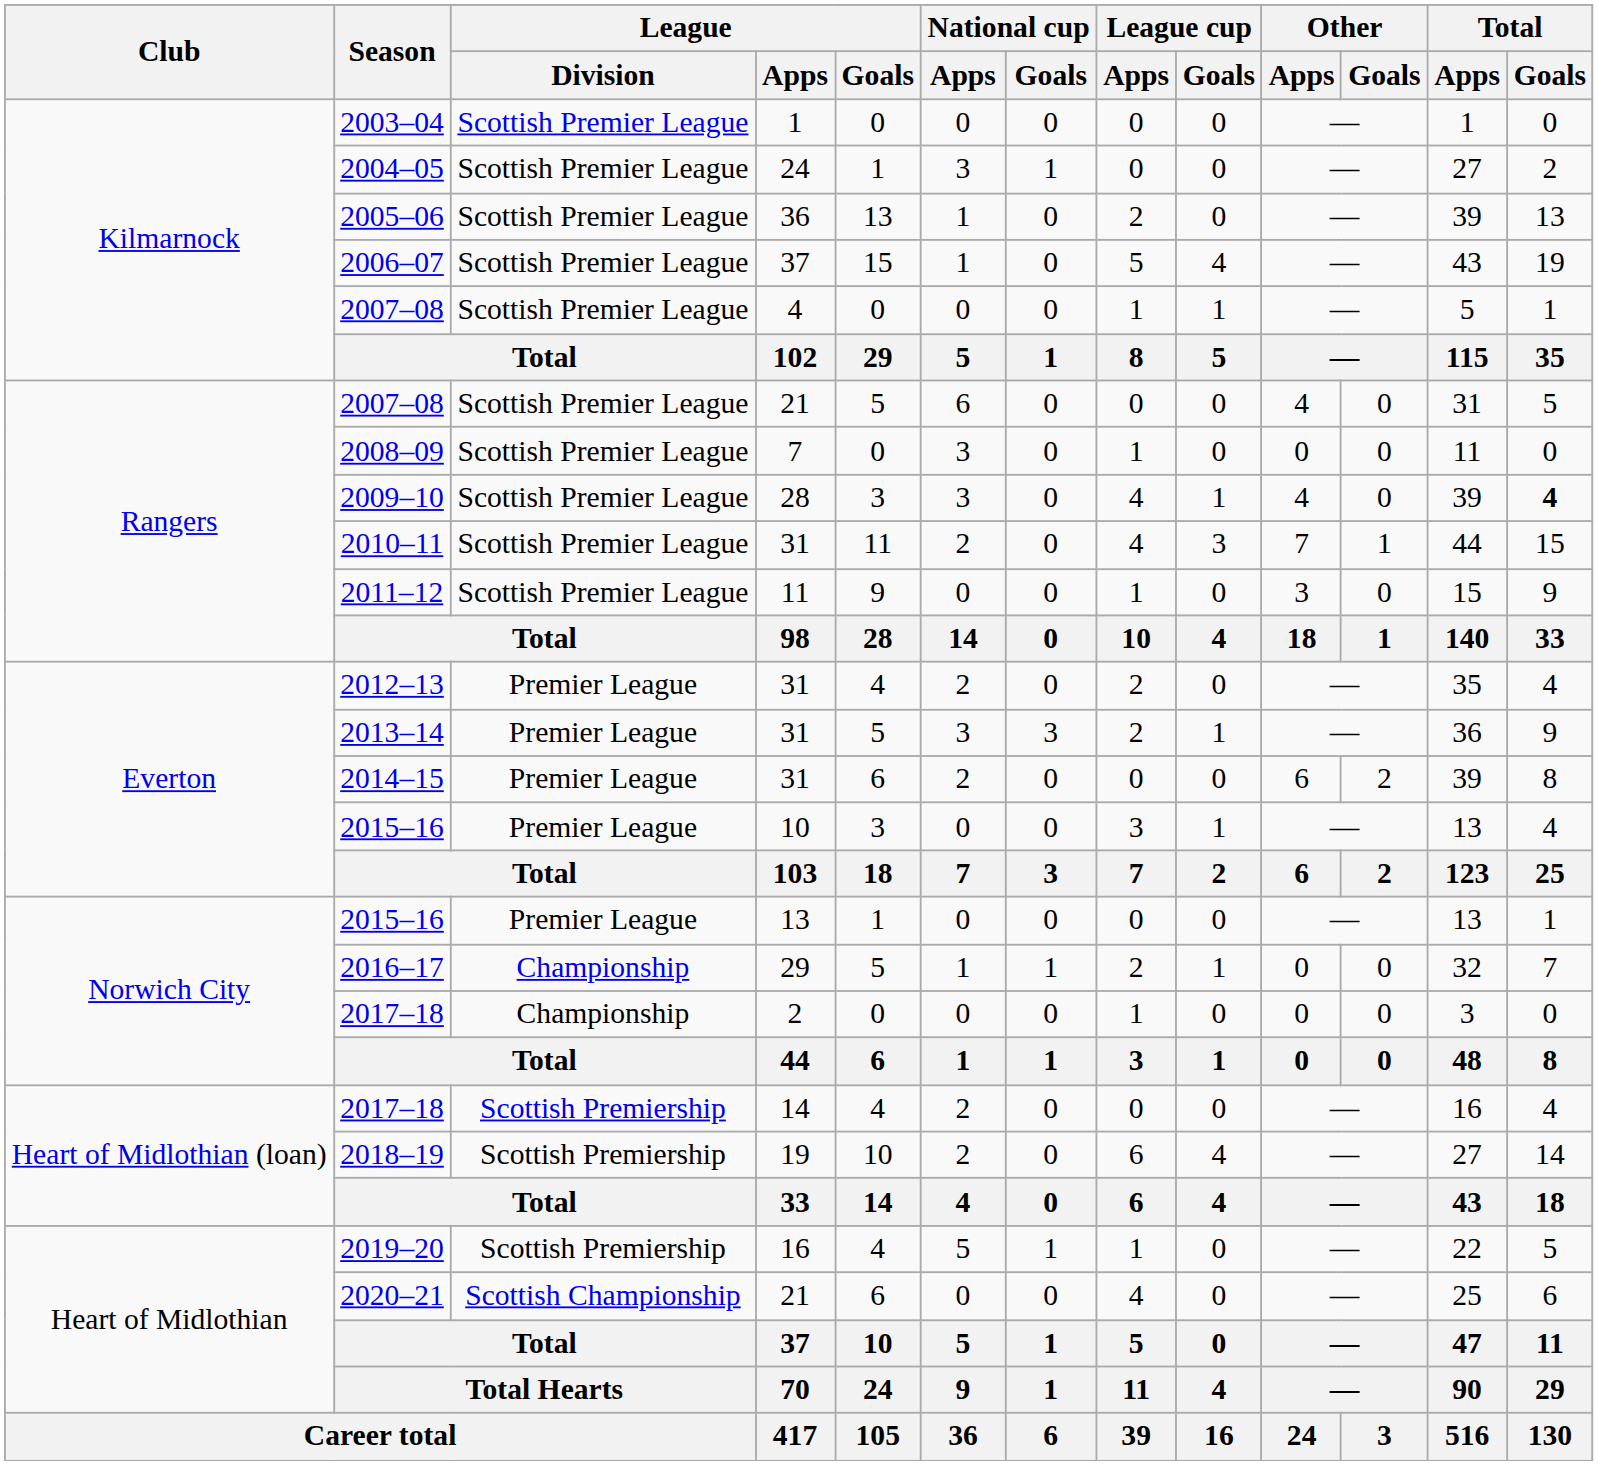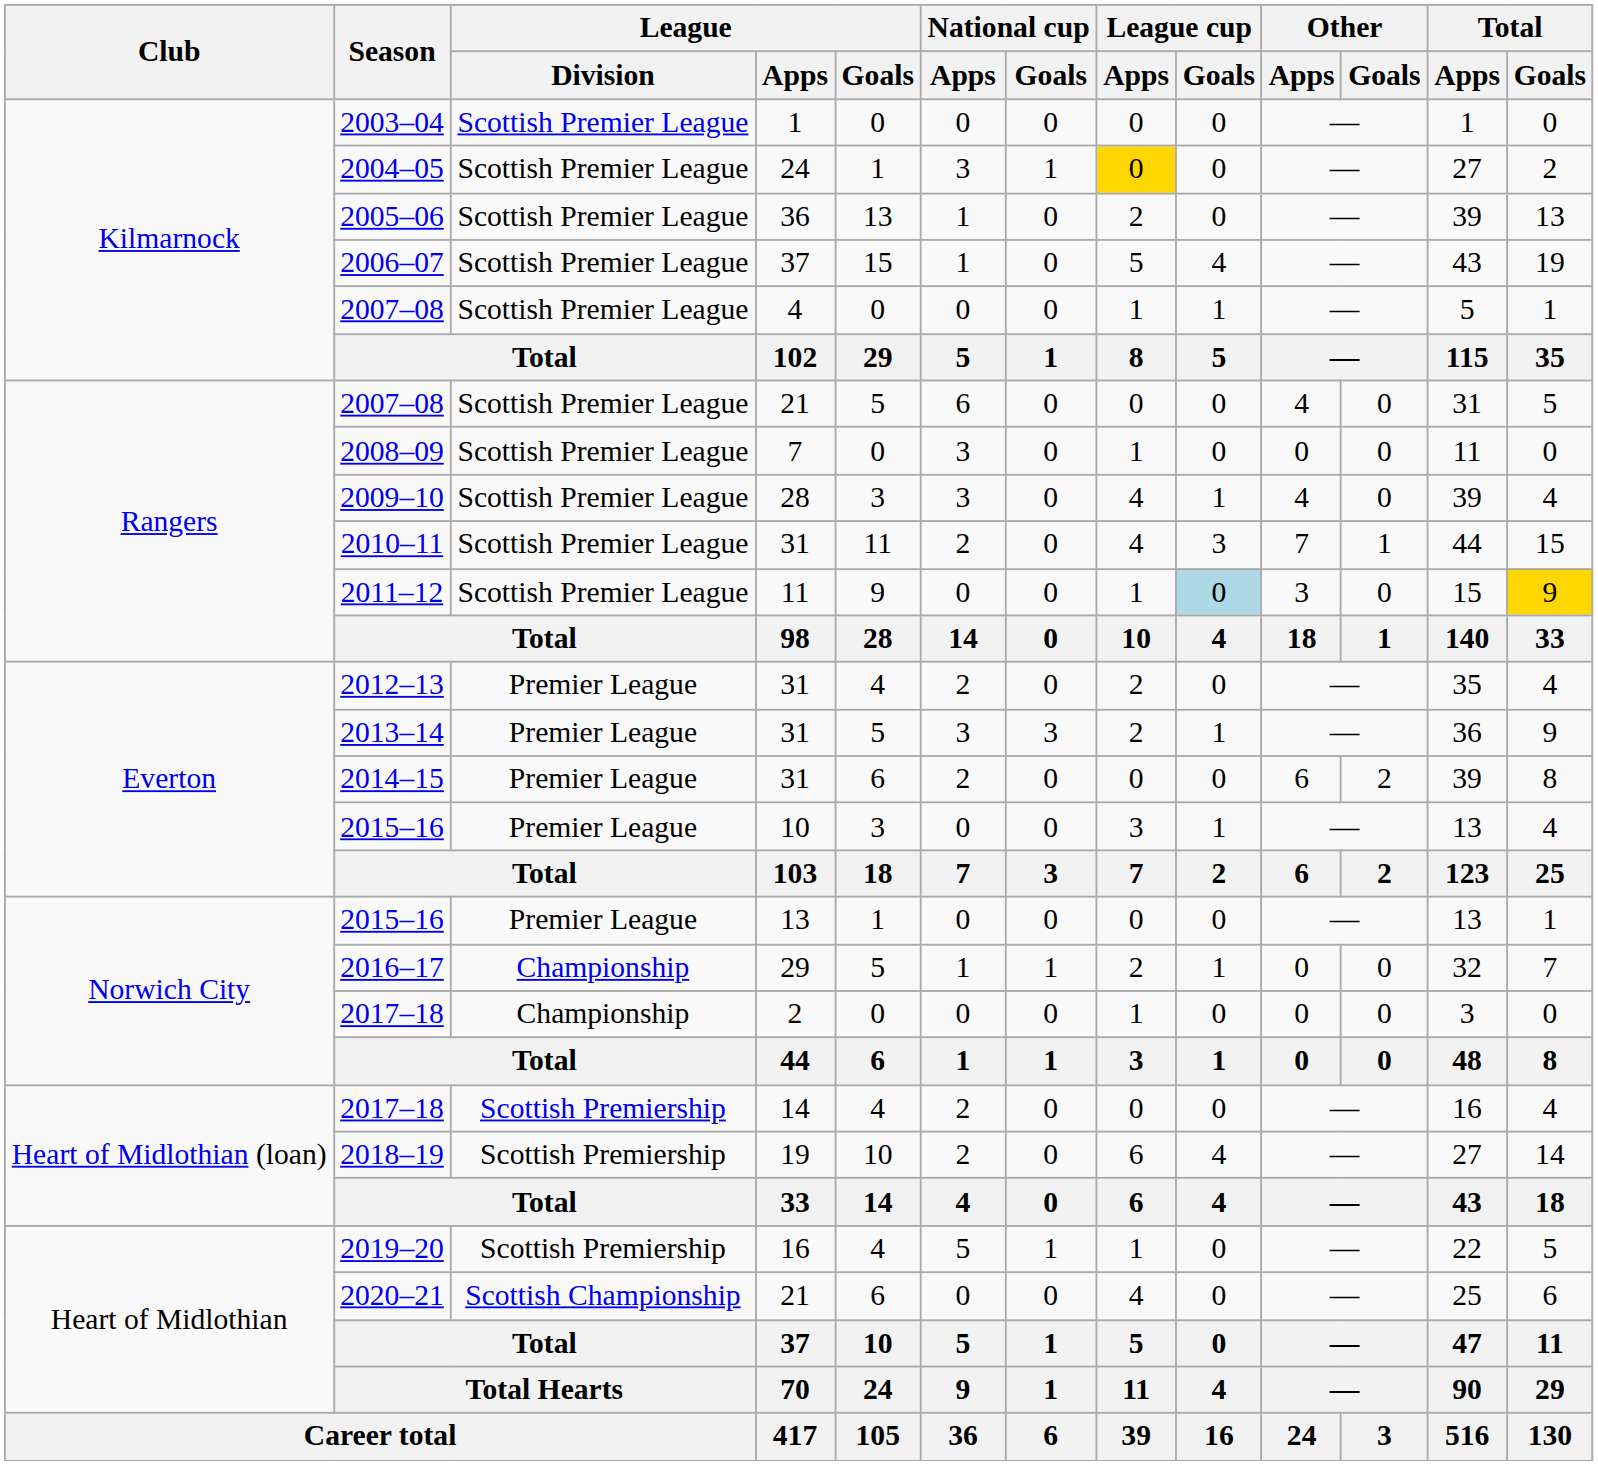(1136, 168) no background -> (1136, 168) gold background
(1550, 497) bold -> (1550, 497) normal
(1219, 591) no background -> (1219, 591) lightblue background
(1550, 591) no background -> (1550, 591) gold background
